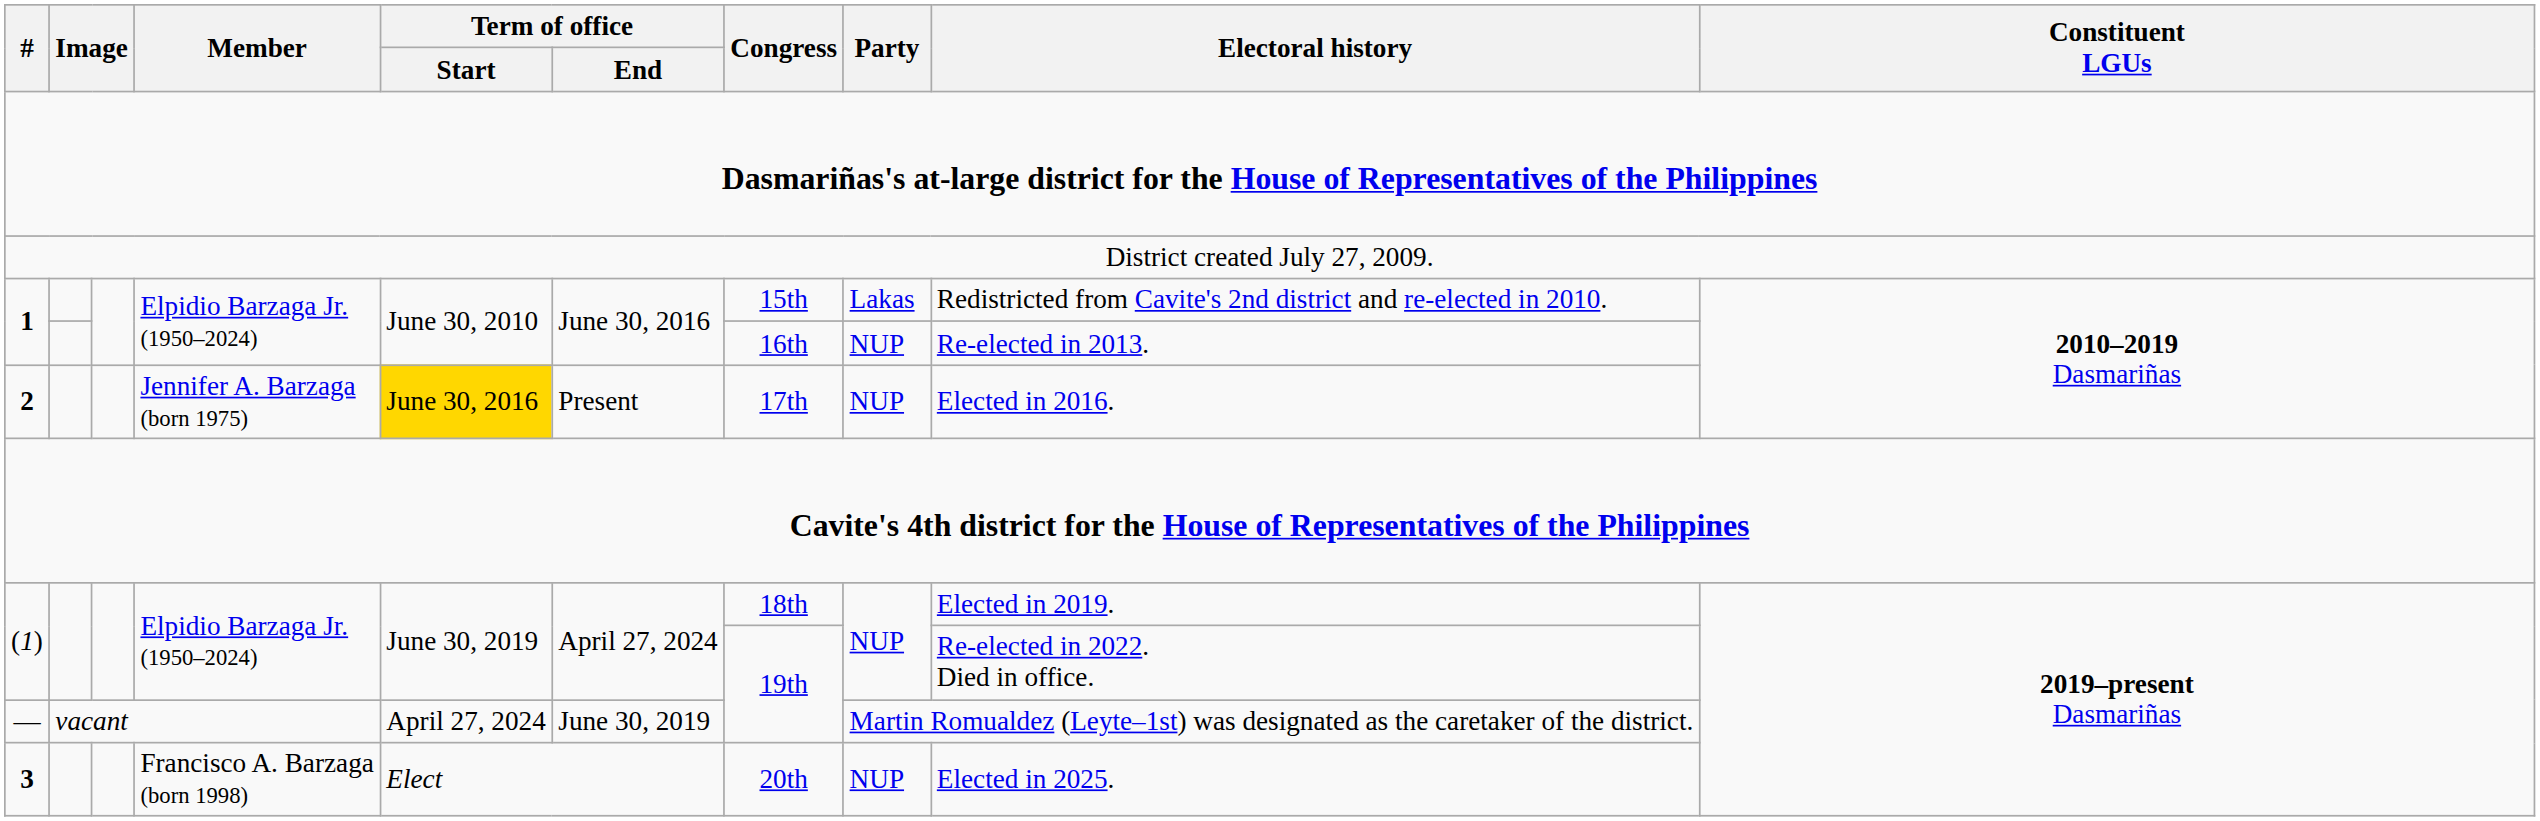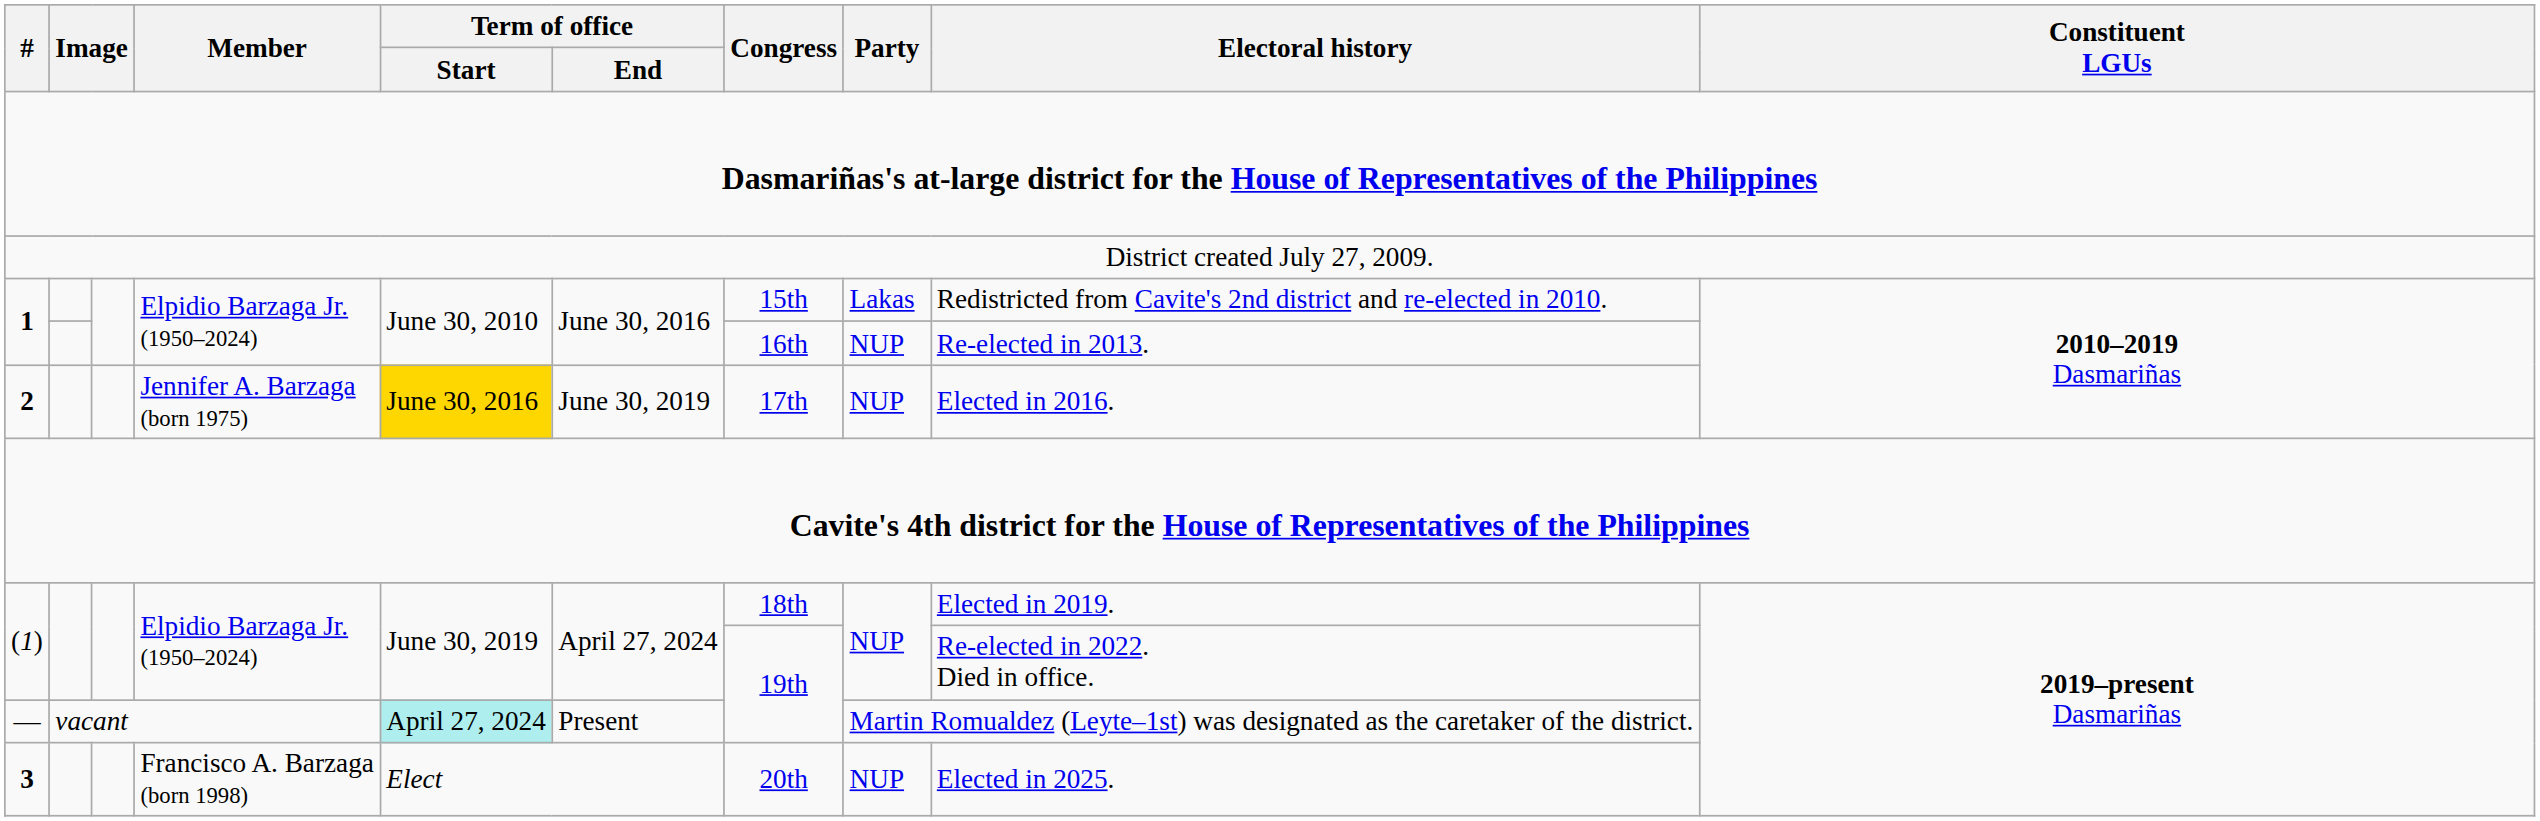(598, 401) Present -> (634, 401) June 30, 2019
(466, 720) no background -> (466, 720) paleturquoise background
(634, 720) June 30, 2019 -> (598, 720) Present
